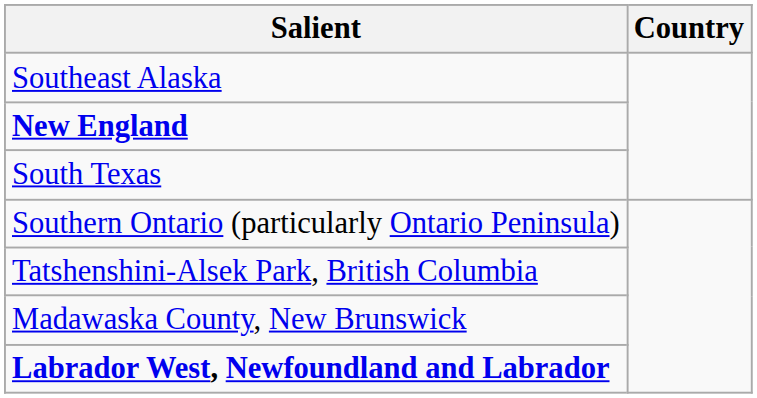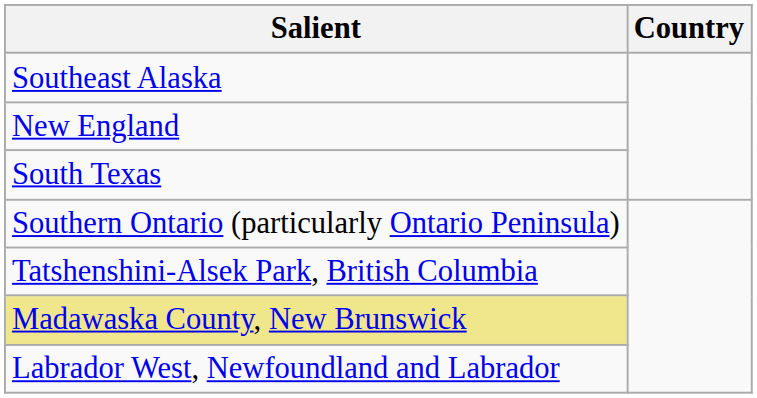(100, 125) bold -> (96, 125) normal
(239, 319) no background -> (239, 319) khaki background
(311, 367) bold -> (286, 367) normal
